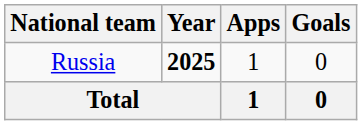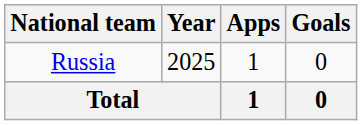(191, 61) bold -> (191, 61) normal
